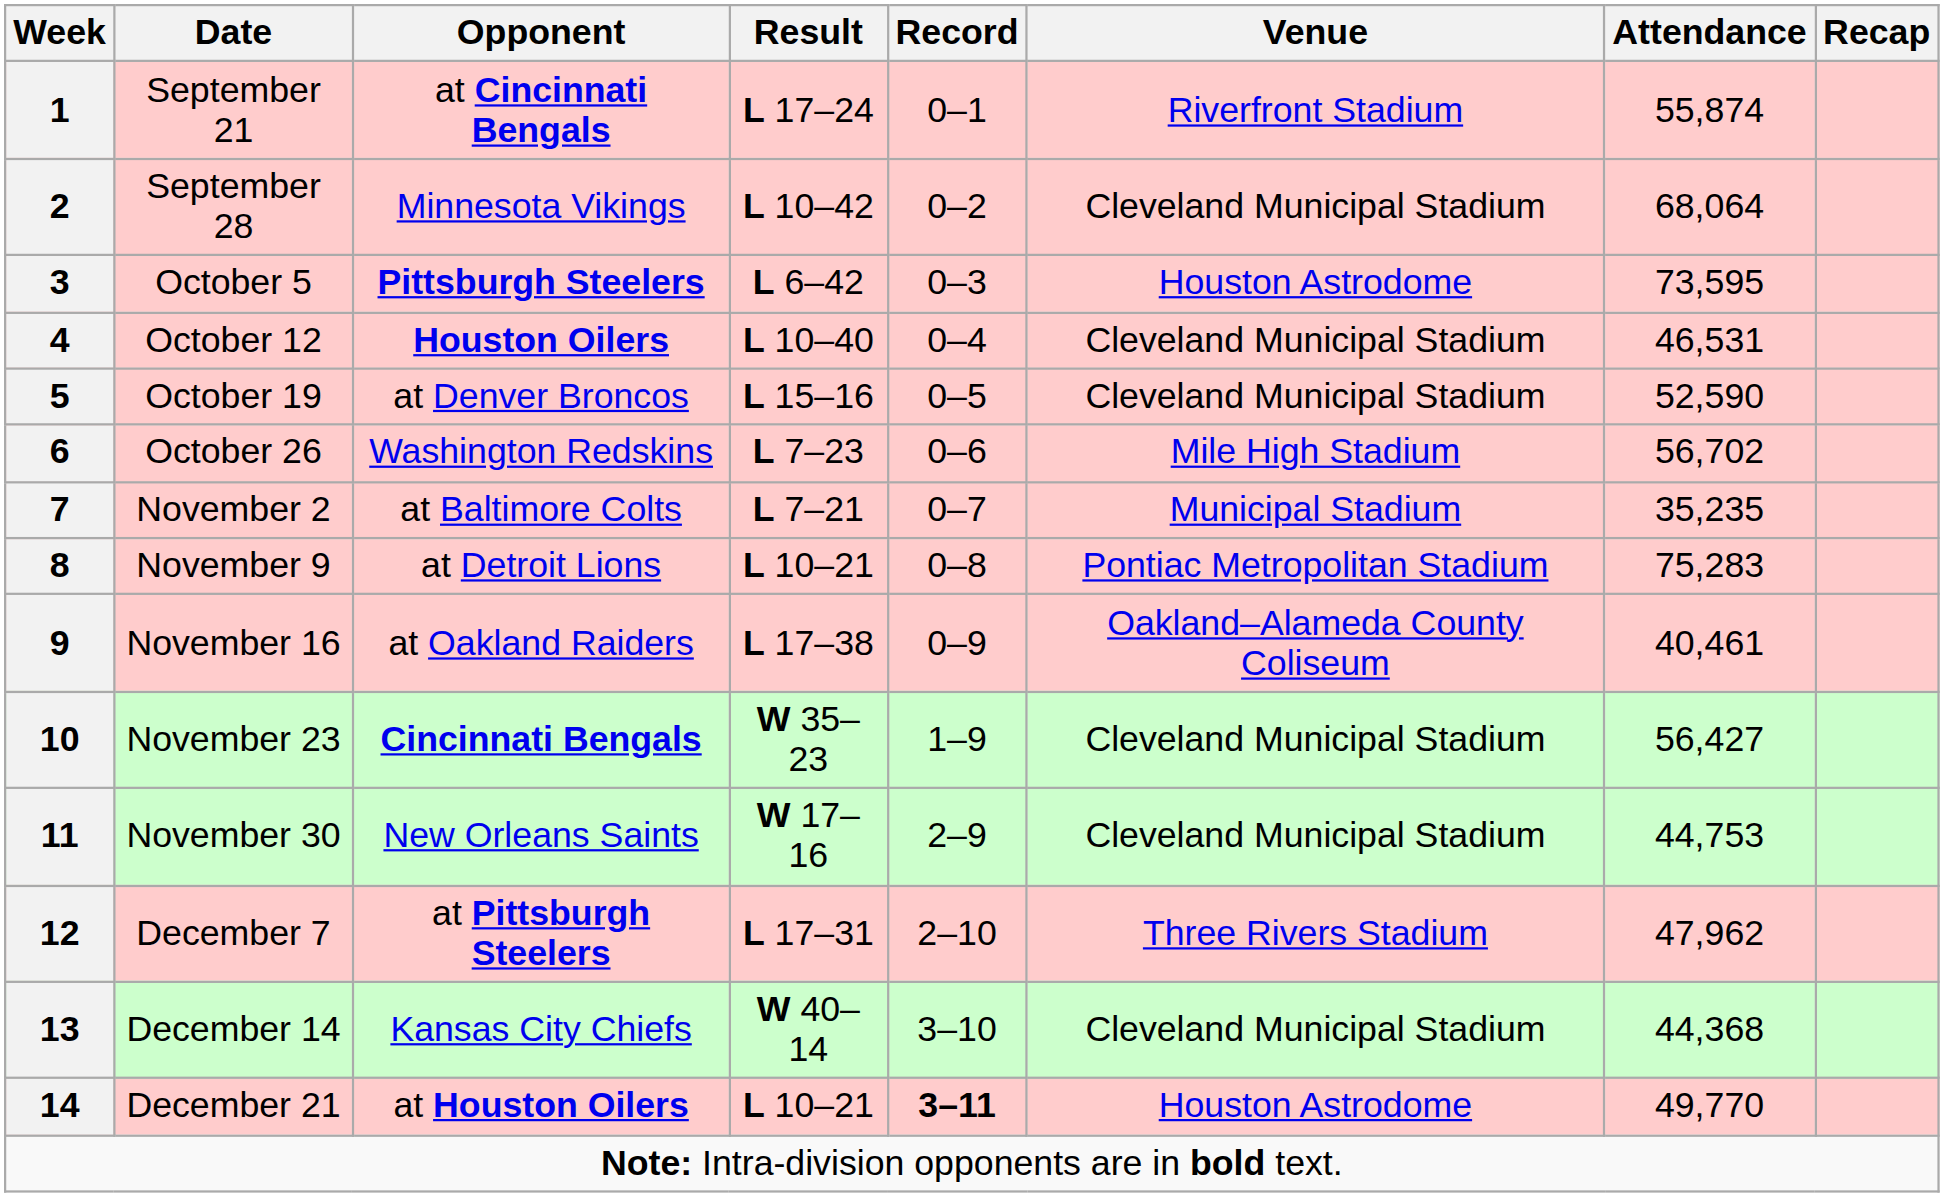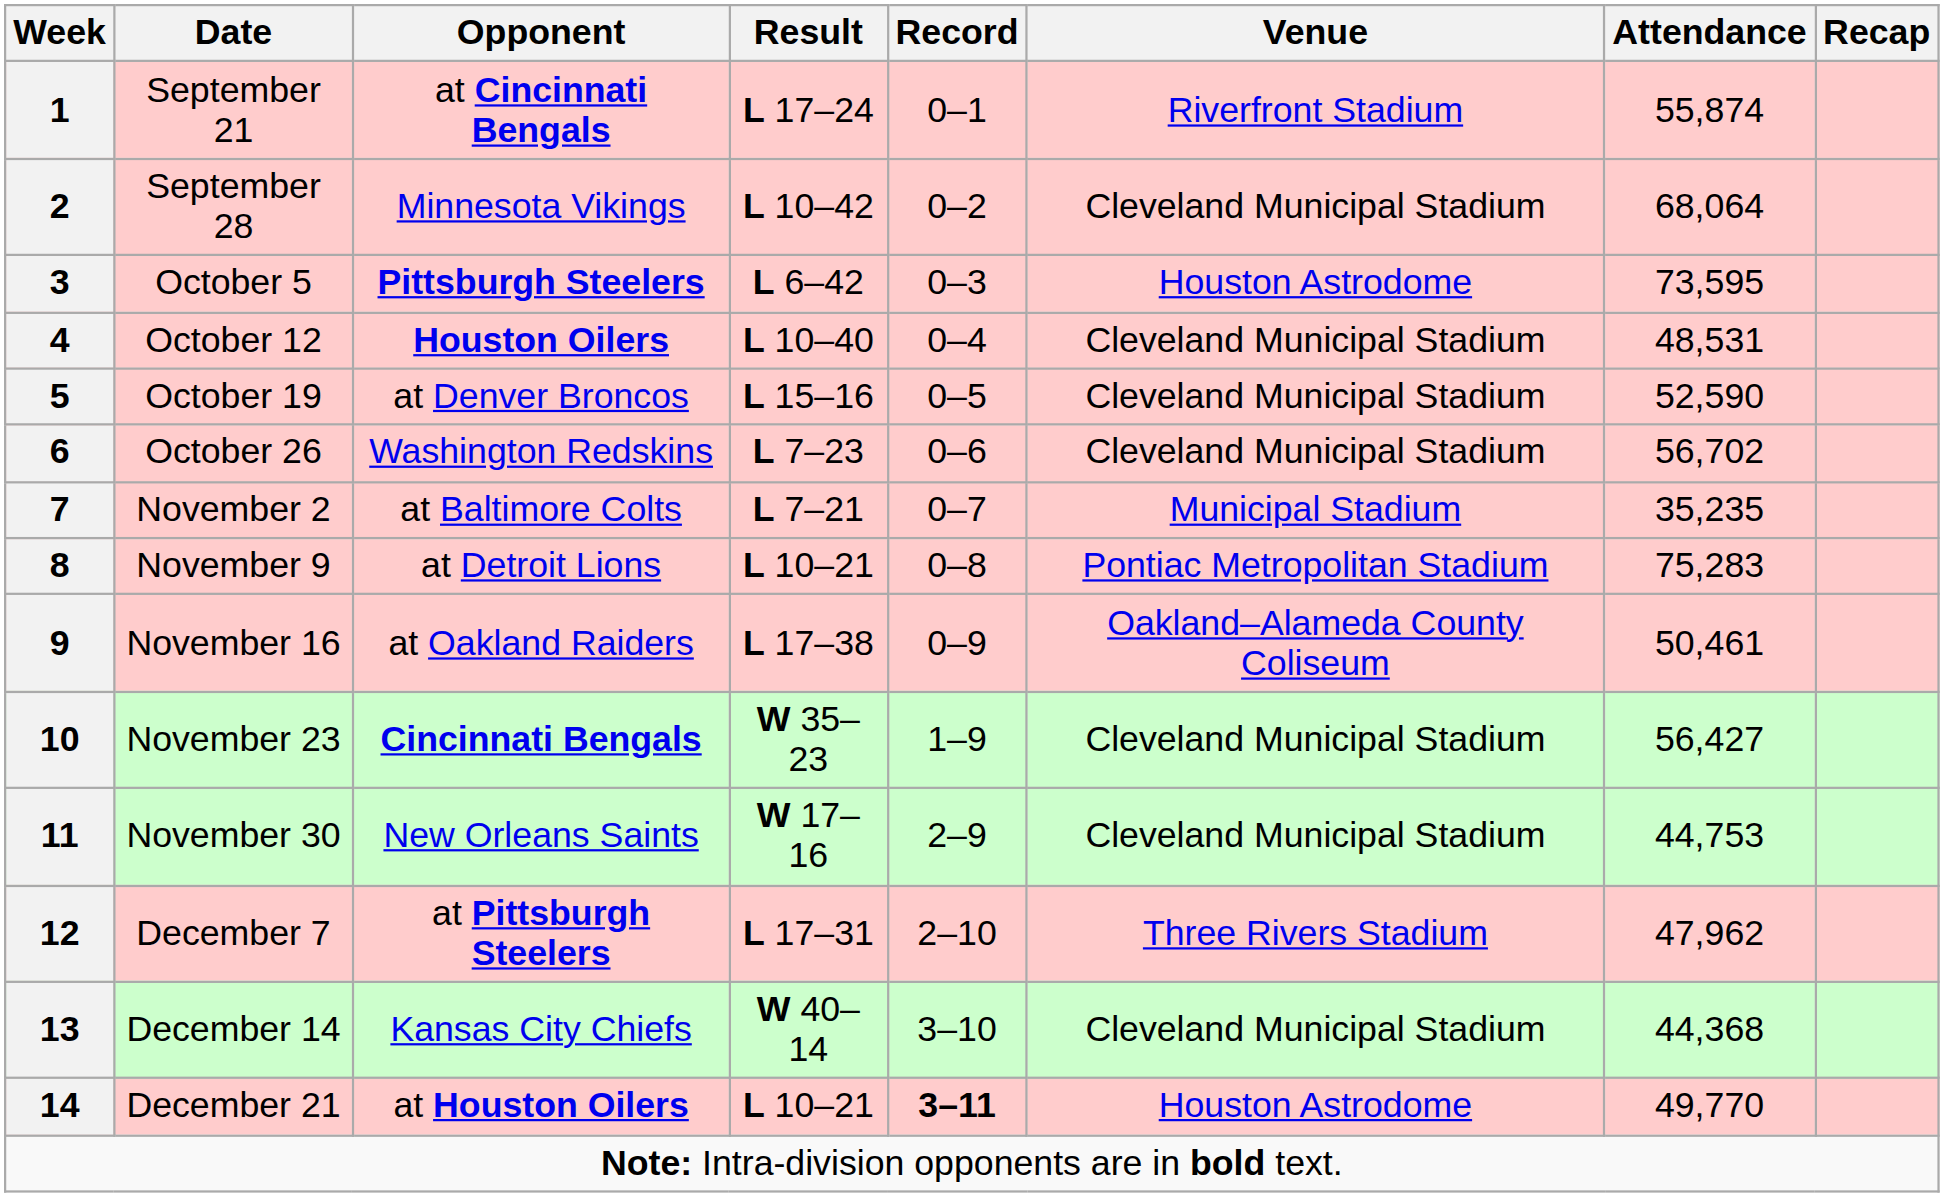(1709, 339) 46,531 -> (1709, 339) 48,531
(1315, 452) Mile High Stadium -> (1315, 452) Cleveland Municipal Stadium
(1709, 642) 40,461 -> (1709, 642) 50,461
